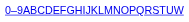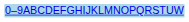(94, 10) no background -> (94, 10) lightblue background
